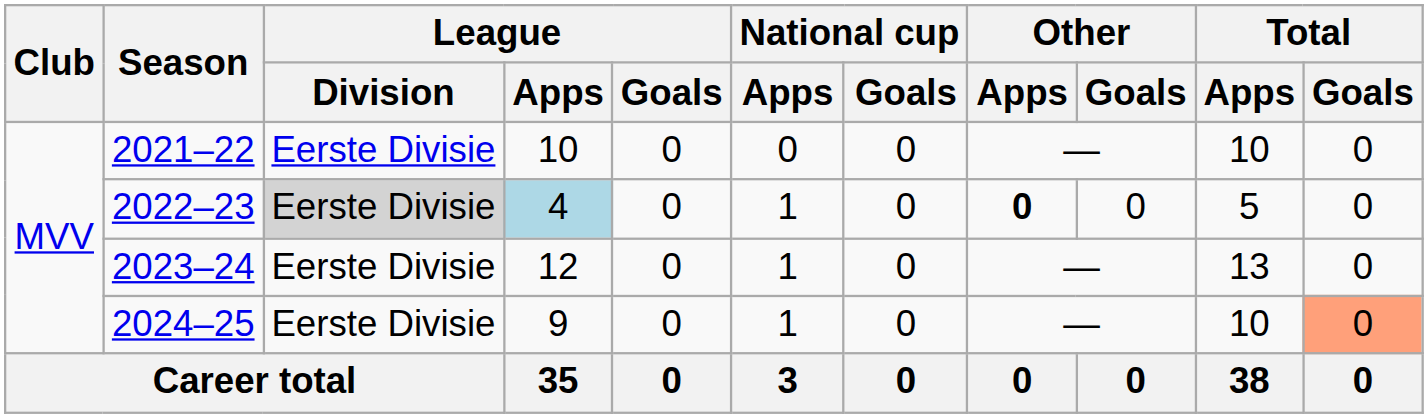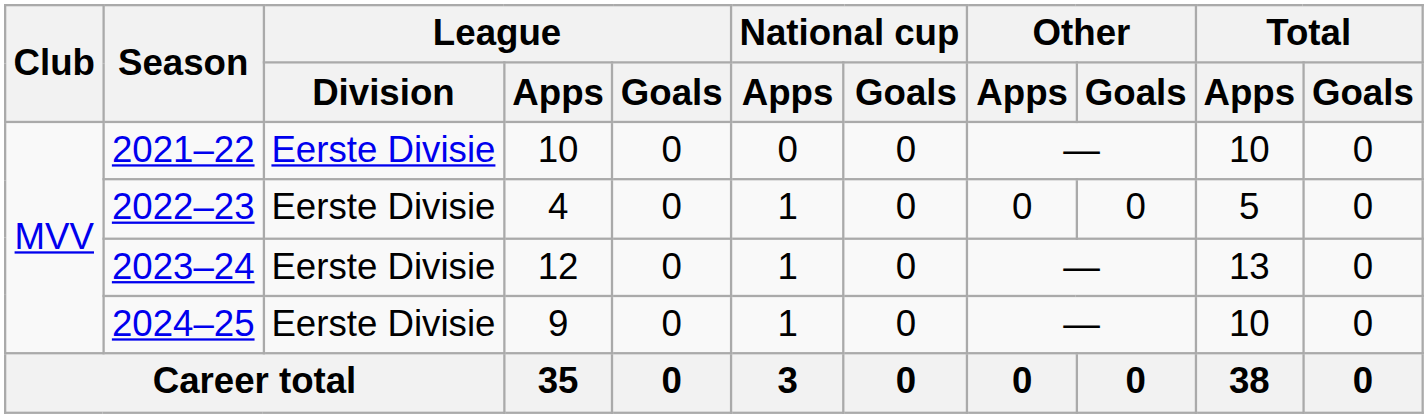(383, 207) lightgrey background -> (383, 207) no background
(558, 207) lightblue background -> (558, 207) no background
(1022, 207) bold -> (1022, 207) normal
(1363, 324) lightsalmon background -> (1363, 324) no background
